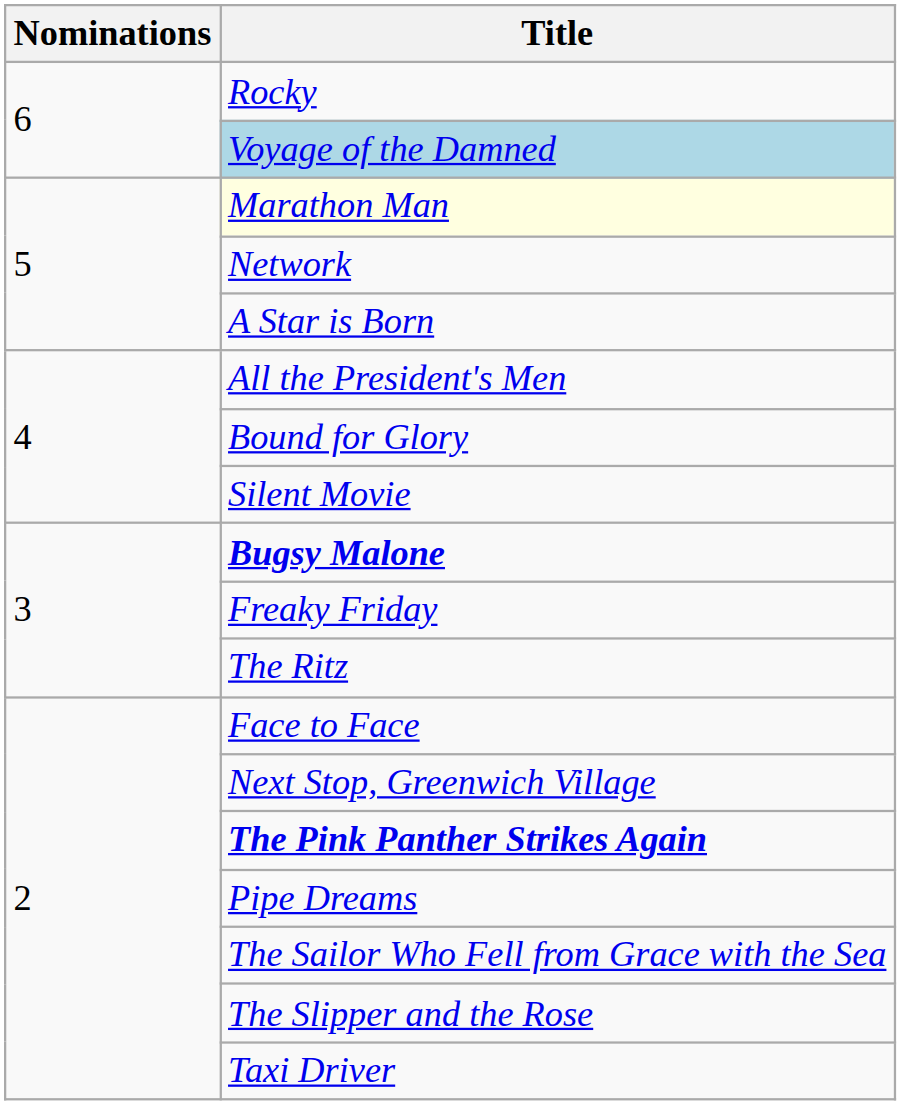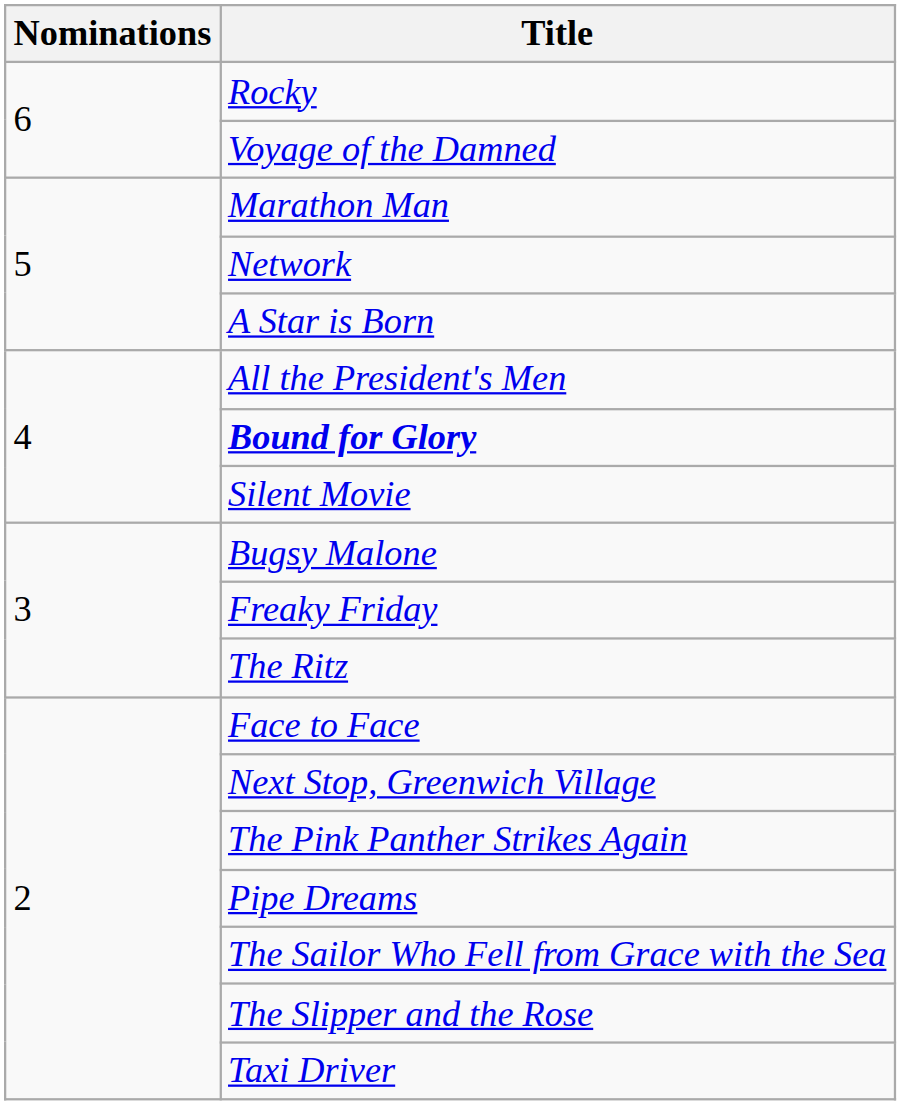(392, 148) lightblue background -> (392, 148) no background
(338, 206) lightyellow background -> (338, 206) no background
(348, 436) normal -> (352, 436) bold
(337, 551) bold -> (332, 551) normal
(468, 839) bold -> (458, 839) normal
